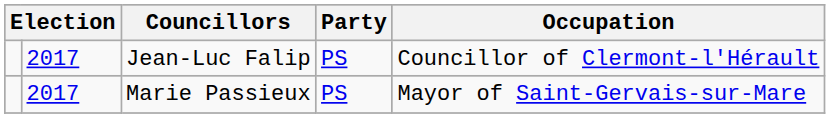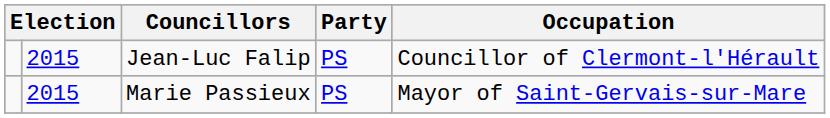(53, 59) 2017 -> (53, 59) 2015
(53, 94) 2017 -> (53, 94) 2015
